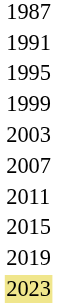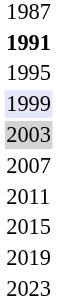(29, 42) normal -> (29, 42) bold
(29, 103) no background -> (29, 103) lavender background
(29, 134) no background -> (29, 134) lightgrey background
(29, 288) khaki background -> (29, 288) no background
